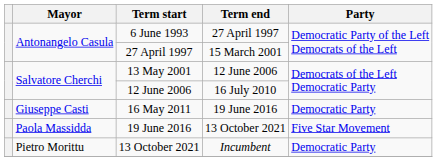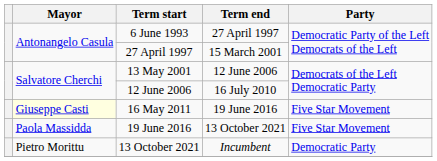(52, 109) no background -> (52, 109) lightyellow background
(333, 109) Democratic Party -> (341, 109) Five Star Movement
